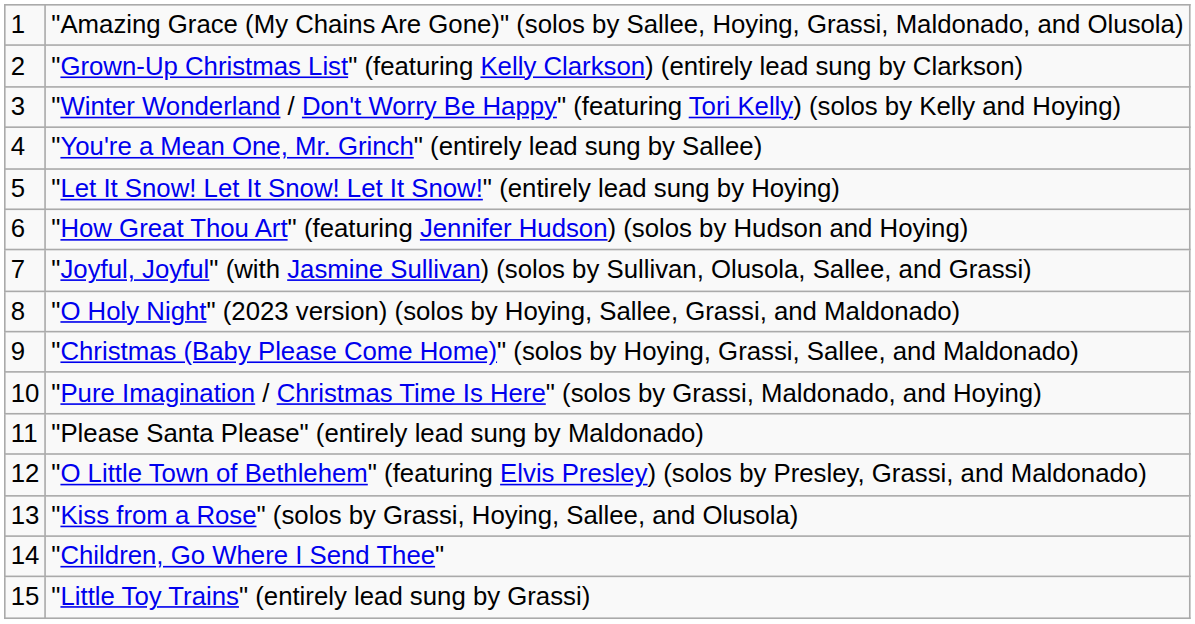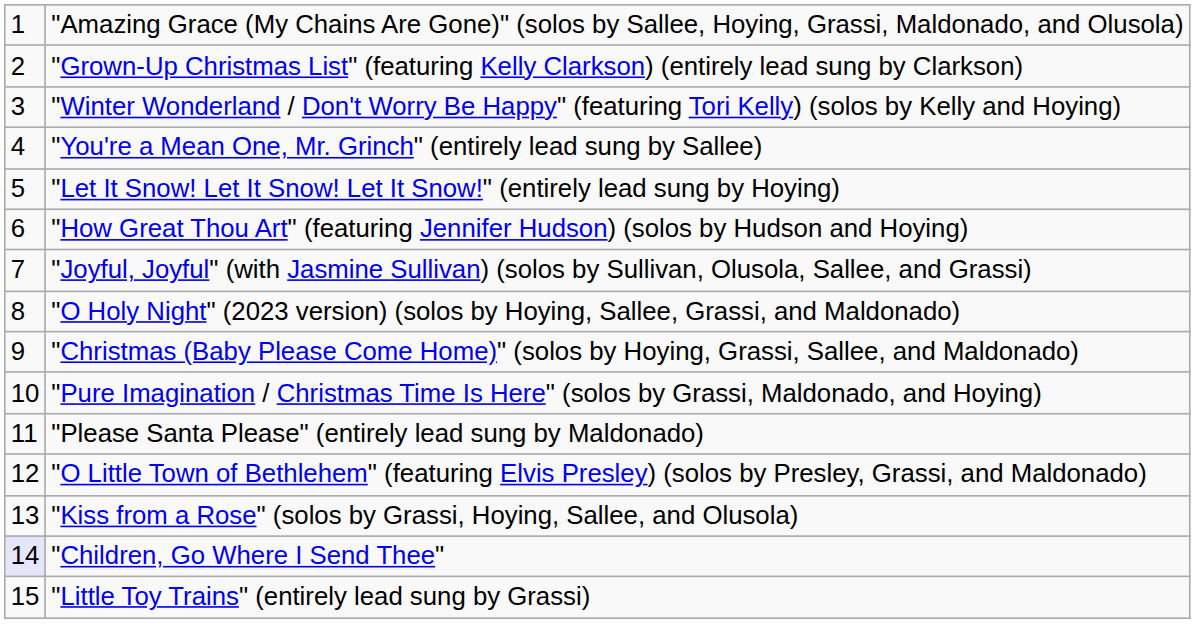(25, 556) no background -> (25, 556) lavender background
